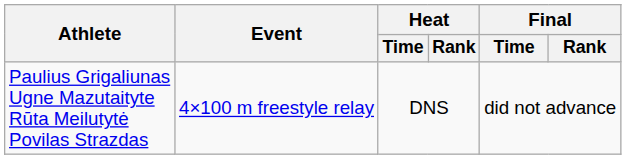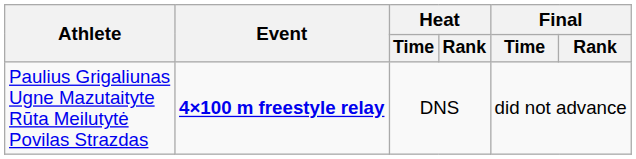(277, 109) normal -> (282, 109) bold
